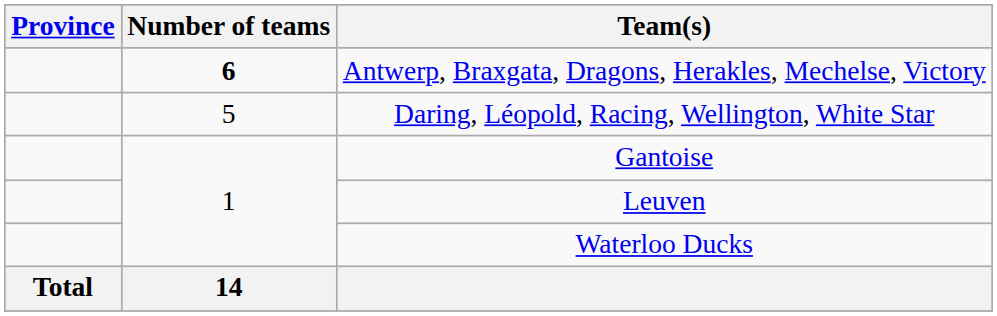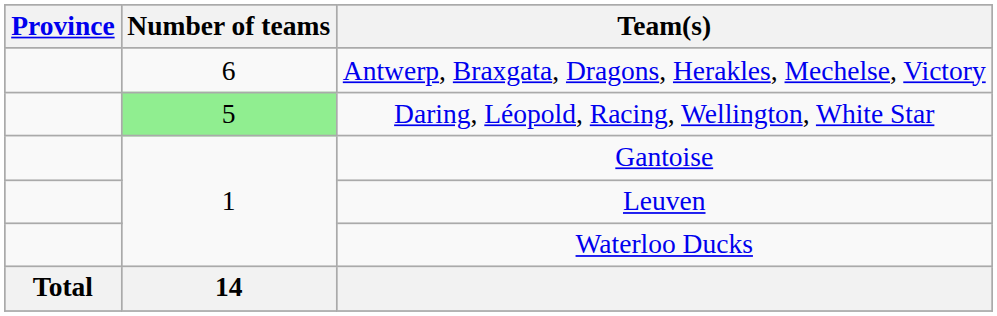(229, 69) bold -> (229, 69) normal
(229, 113) no background -> (229, 113) lightgreen background
